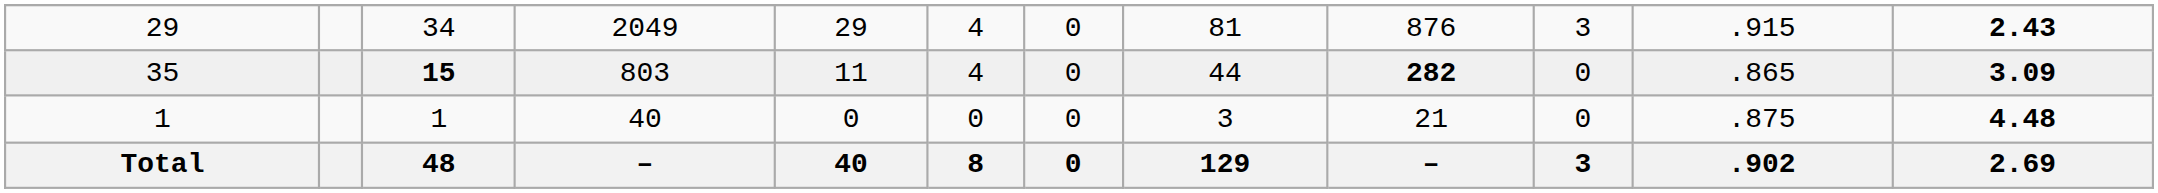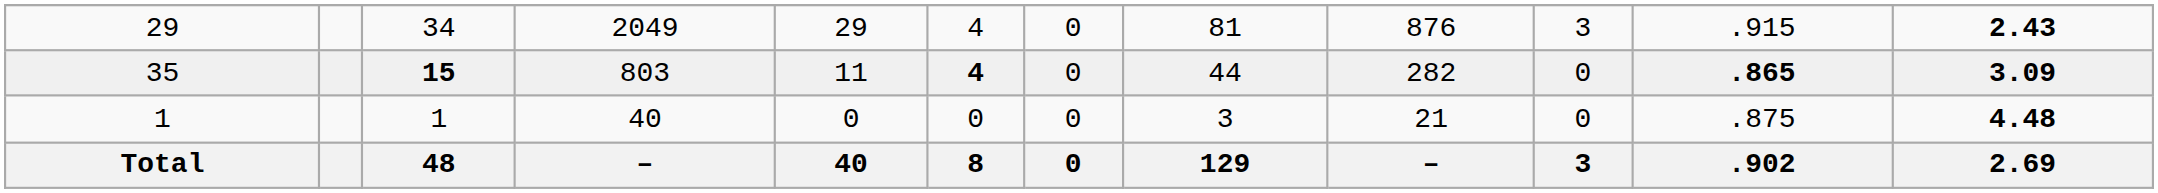(976, 73) normal -> (976, 73) bold
(1431, 73) bold -> (1431, 73) normal
(1762, 73) normal -> (1762, 73) bold
